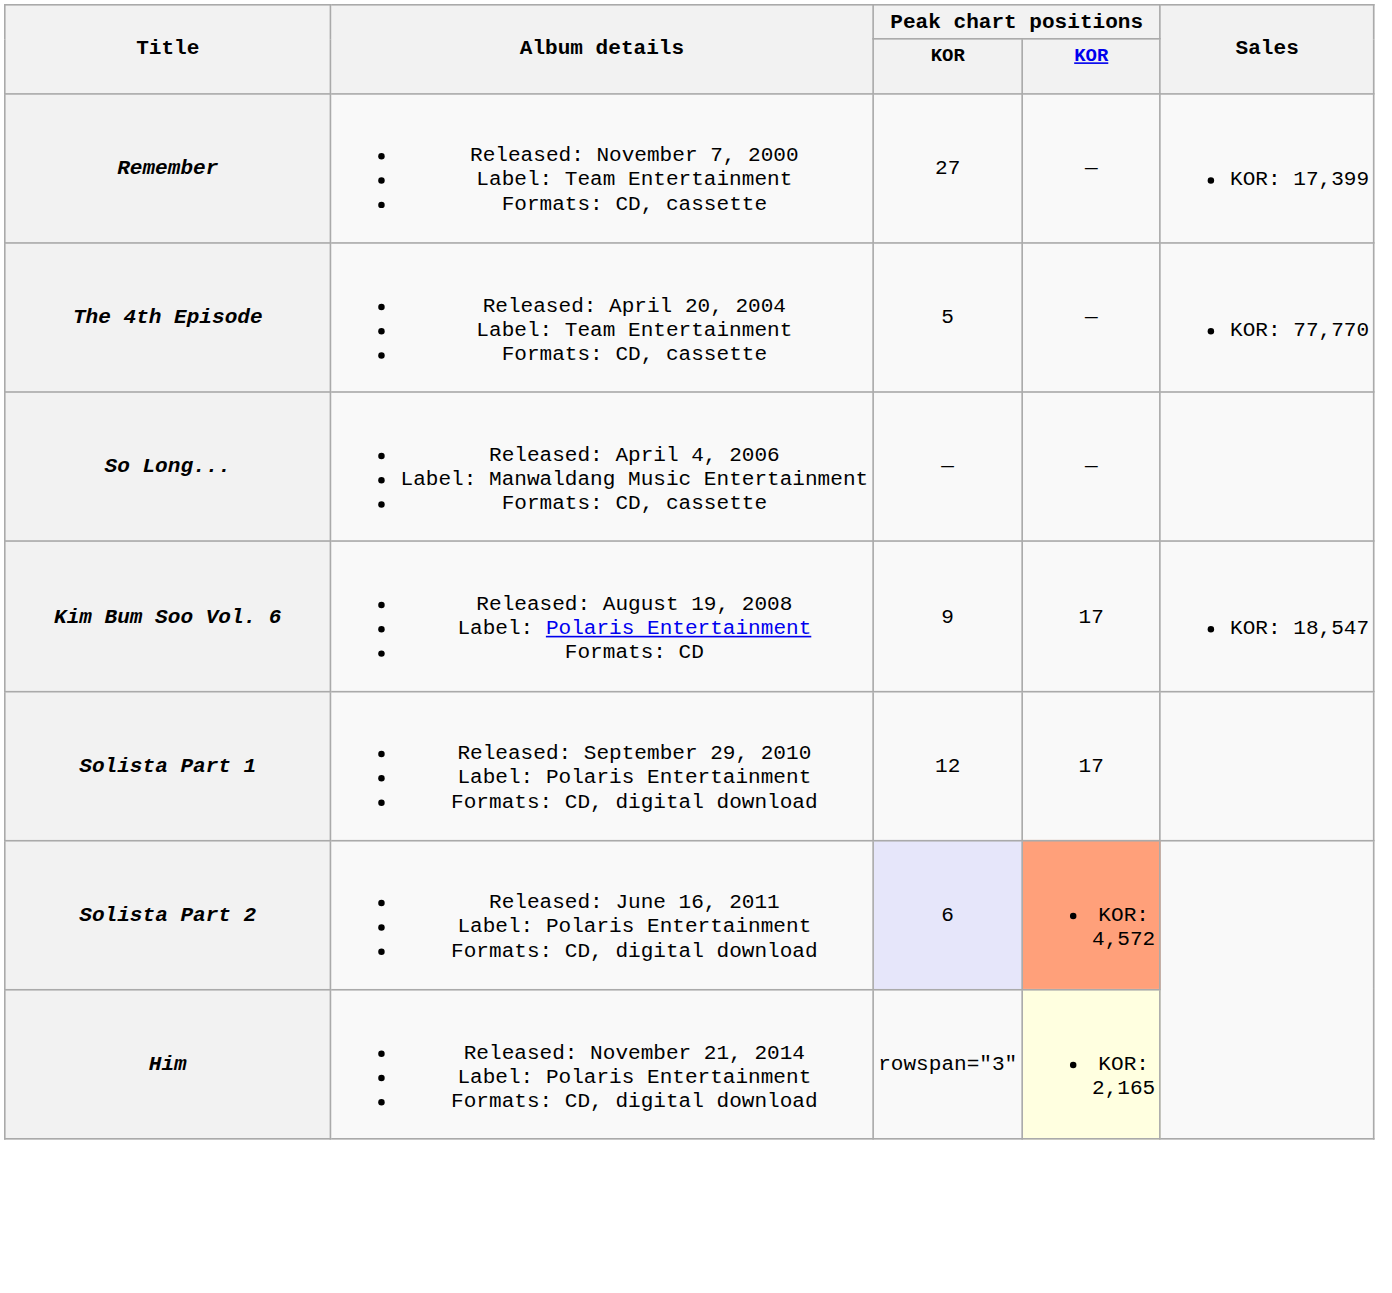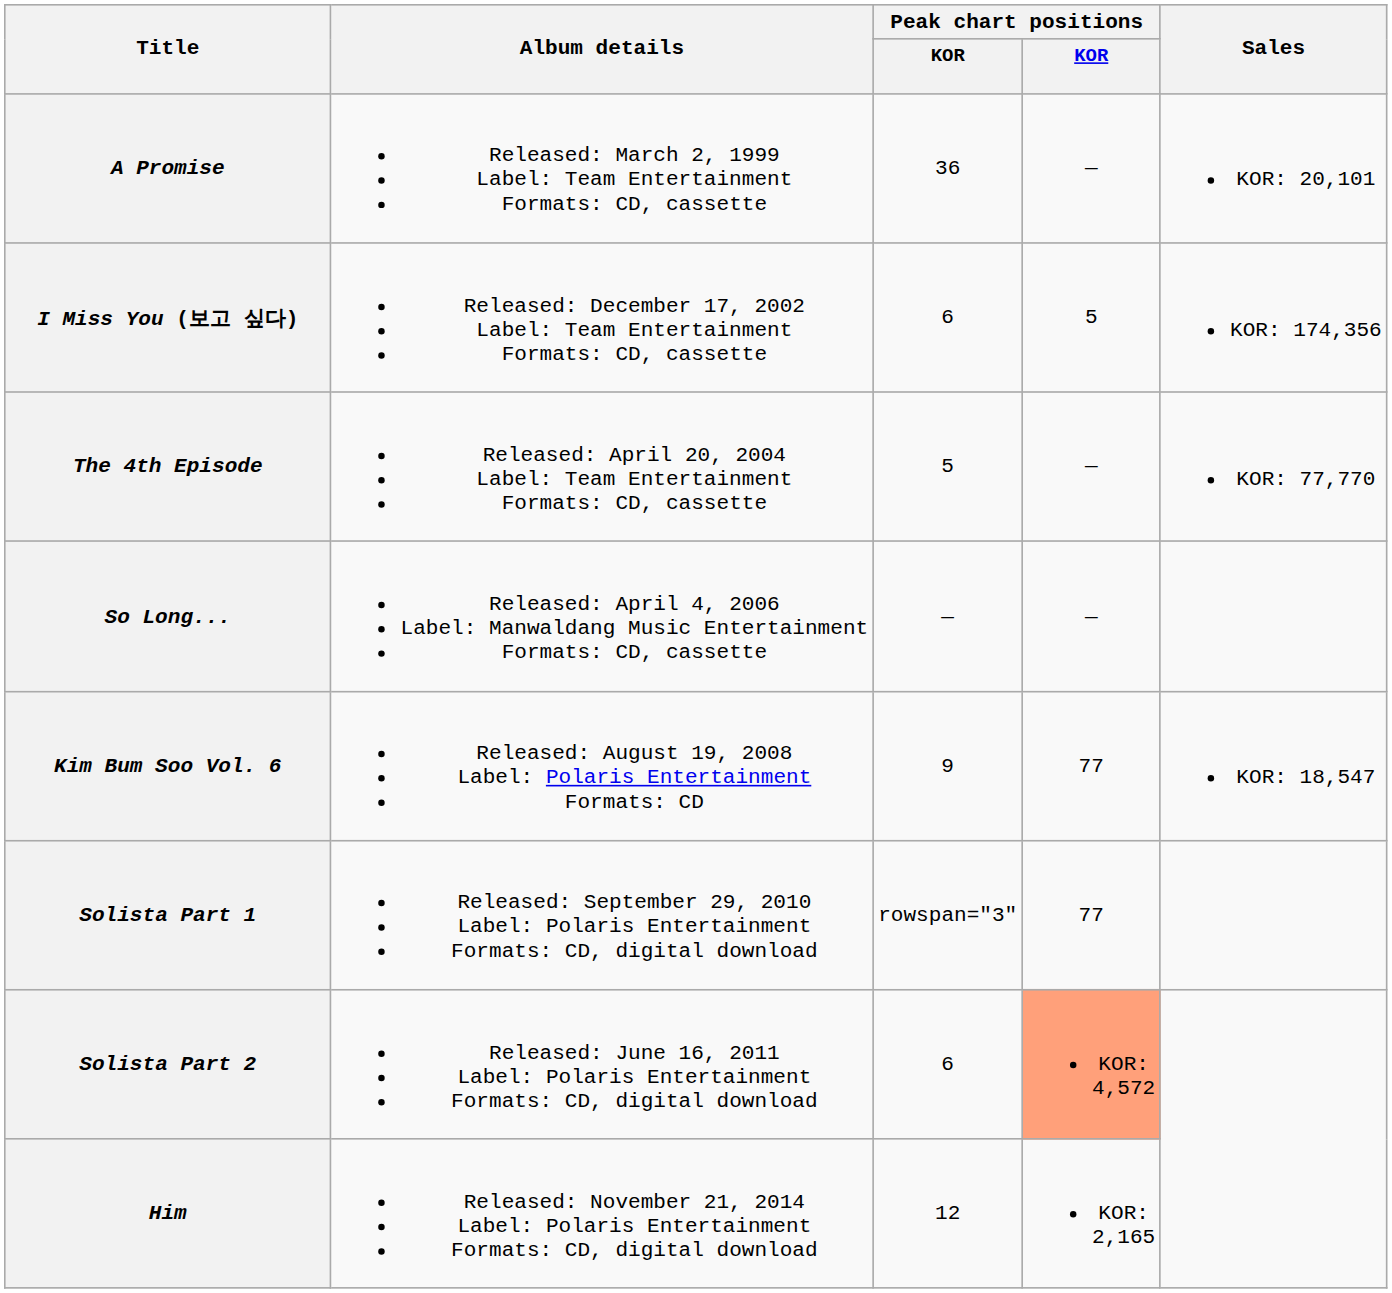+ row: (168, 168)
- row: (168, 168)
+ row: (168, 318)
(1091, 616) 17 -> (1091, 766) 77
(948, 766) 12 -> (948, 915) rowspan="3"
(1091, 766) 17 -> (1091, 915) 77
(948, 915) lavender background -> (948, 1064) no background
(948, 1064) rowspan="3" -> (948, 1214) 12
(1091, 1077) lightyellow background -> (1091, 1226) no background
